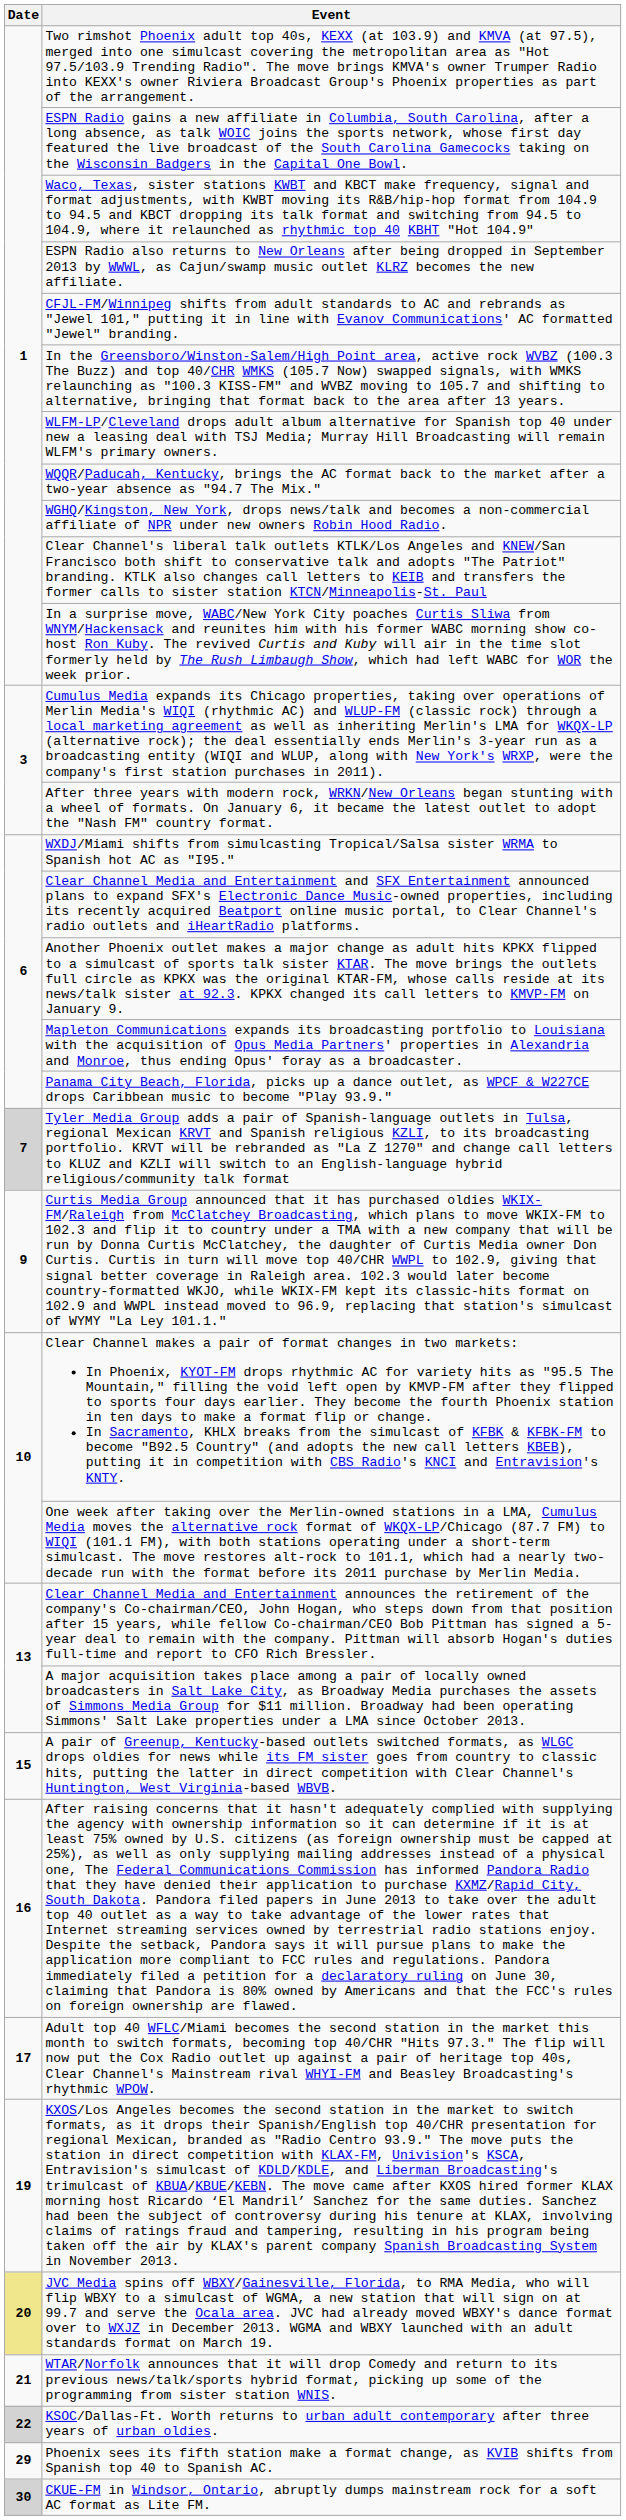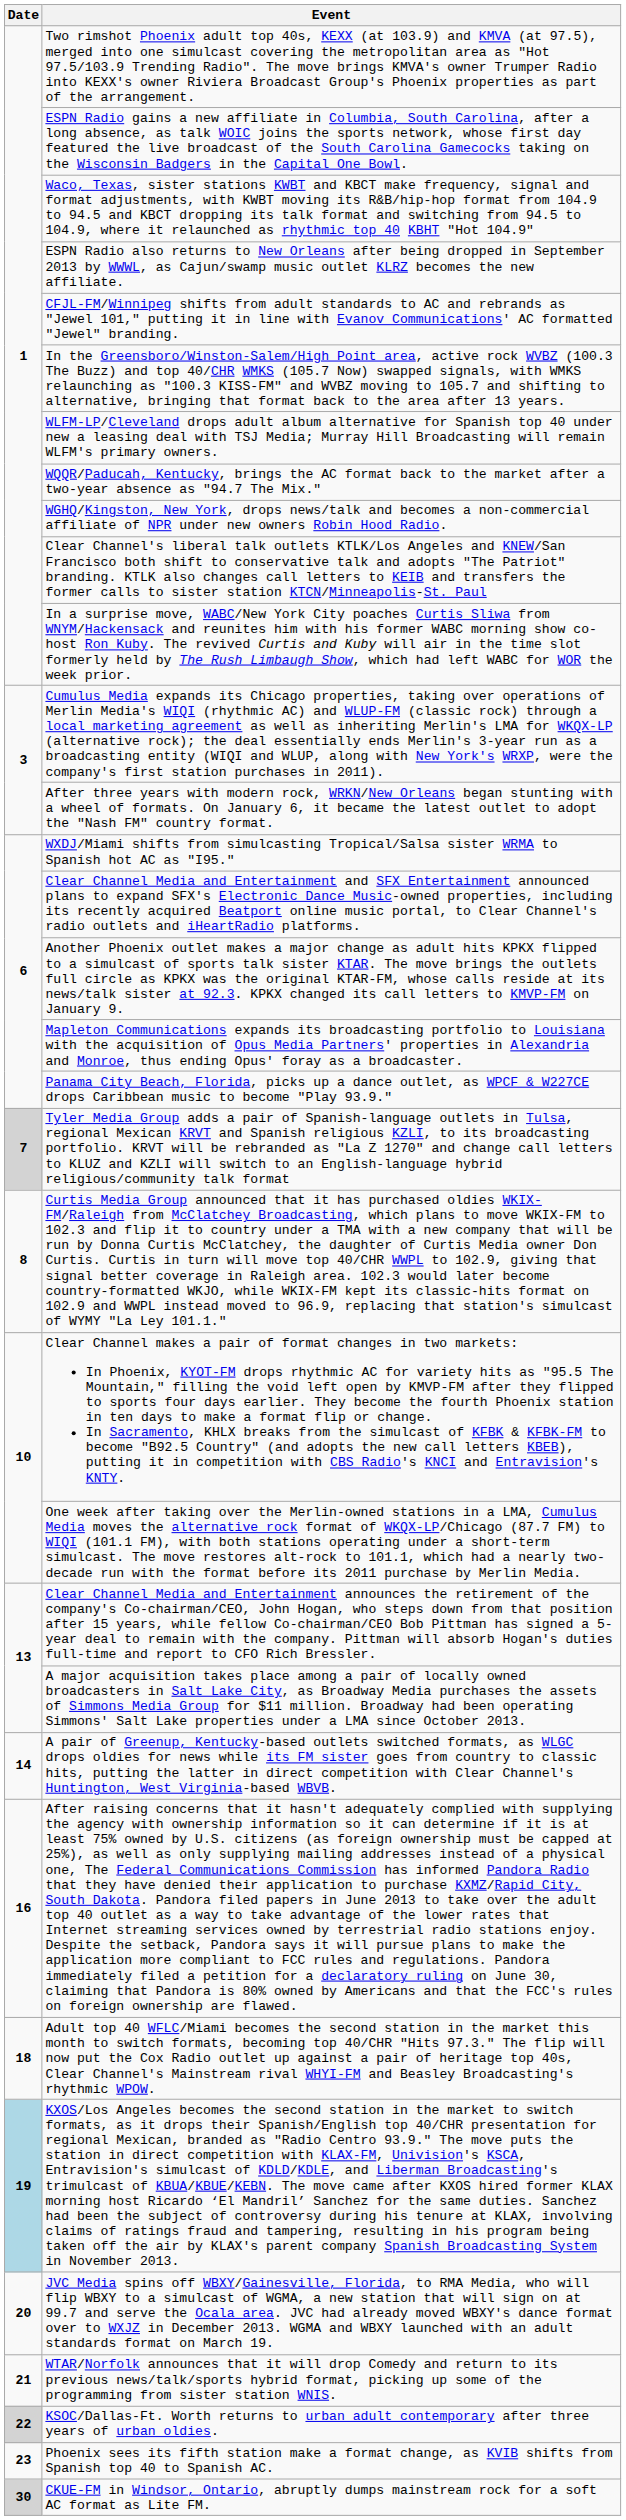(23, 1261) 9 -> (23, 1261) 8
(23, 1766) 15 -> (23, 1766) 14
(23, 2058) 17 -> (23, 2058) 18
(23, 2186) no background -> (23, 2186) lightblue background
(23, 2313) khaki background -> (23, 2313) no background
(23, 2461) 29 -> (23, 2461) 23
